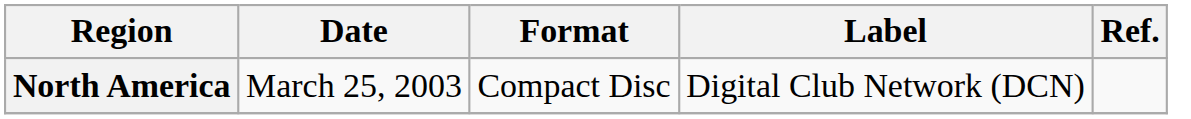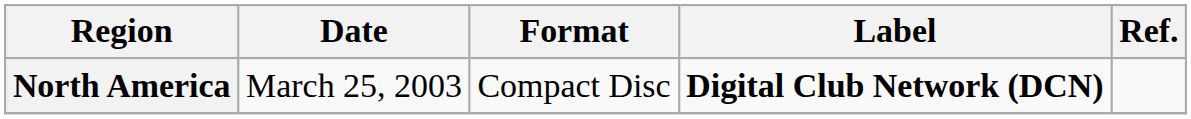(886, 85) normal -> (895, 85) bold
